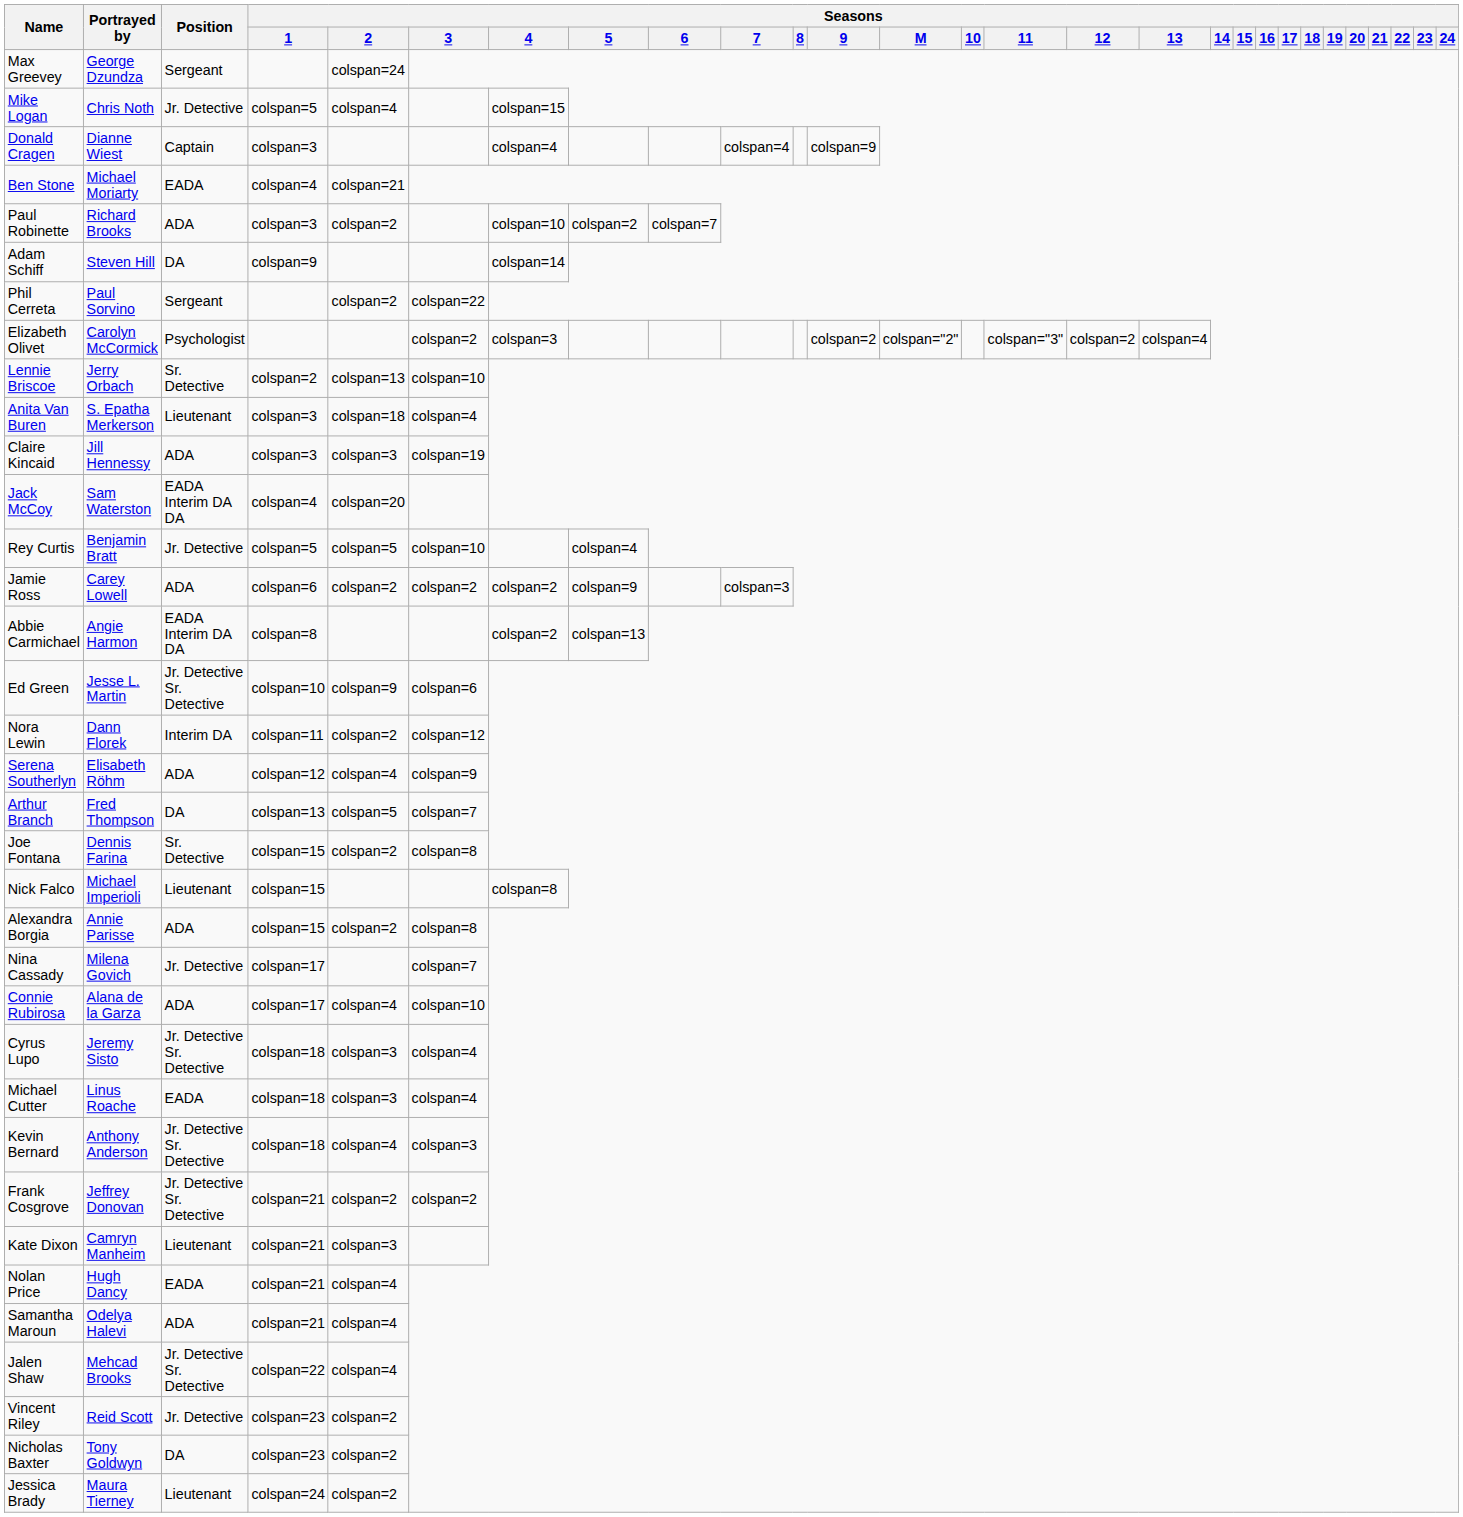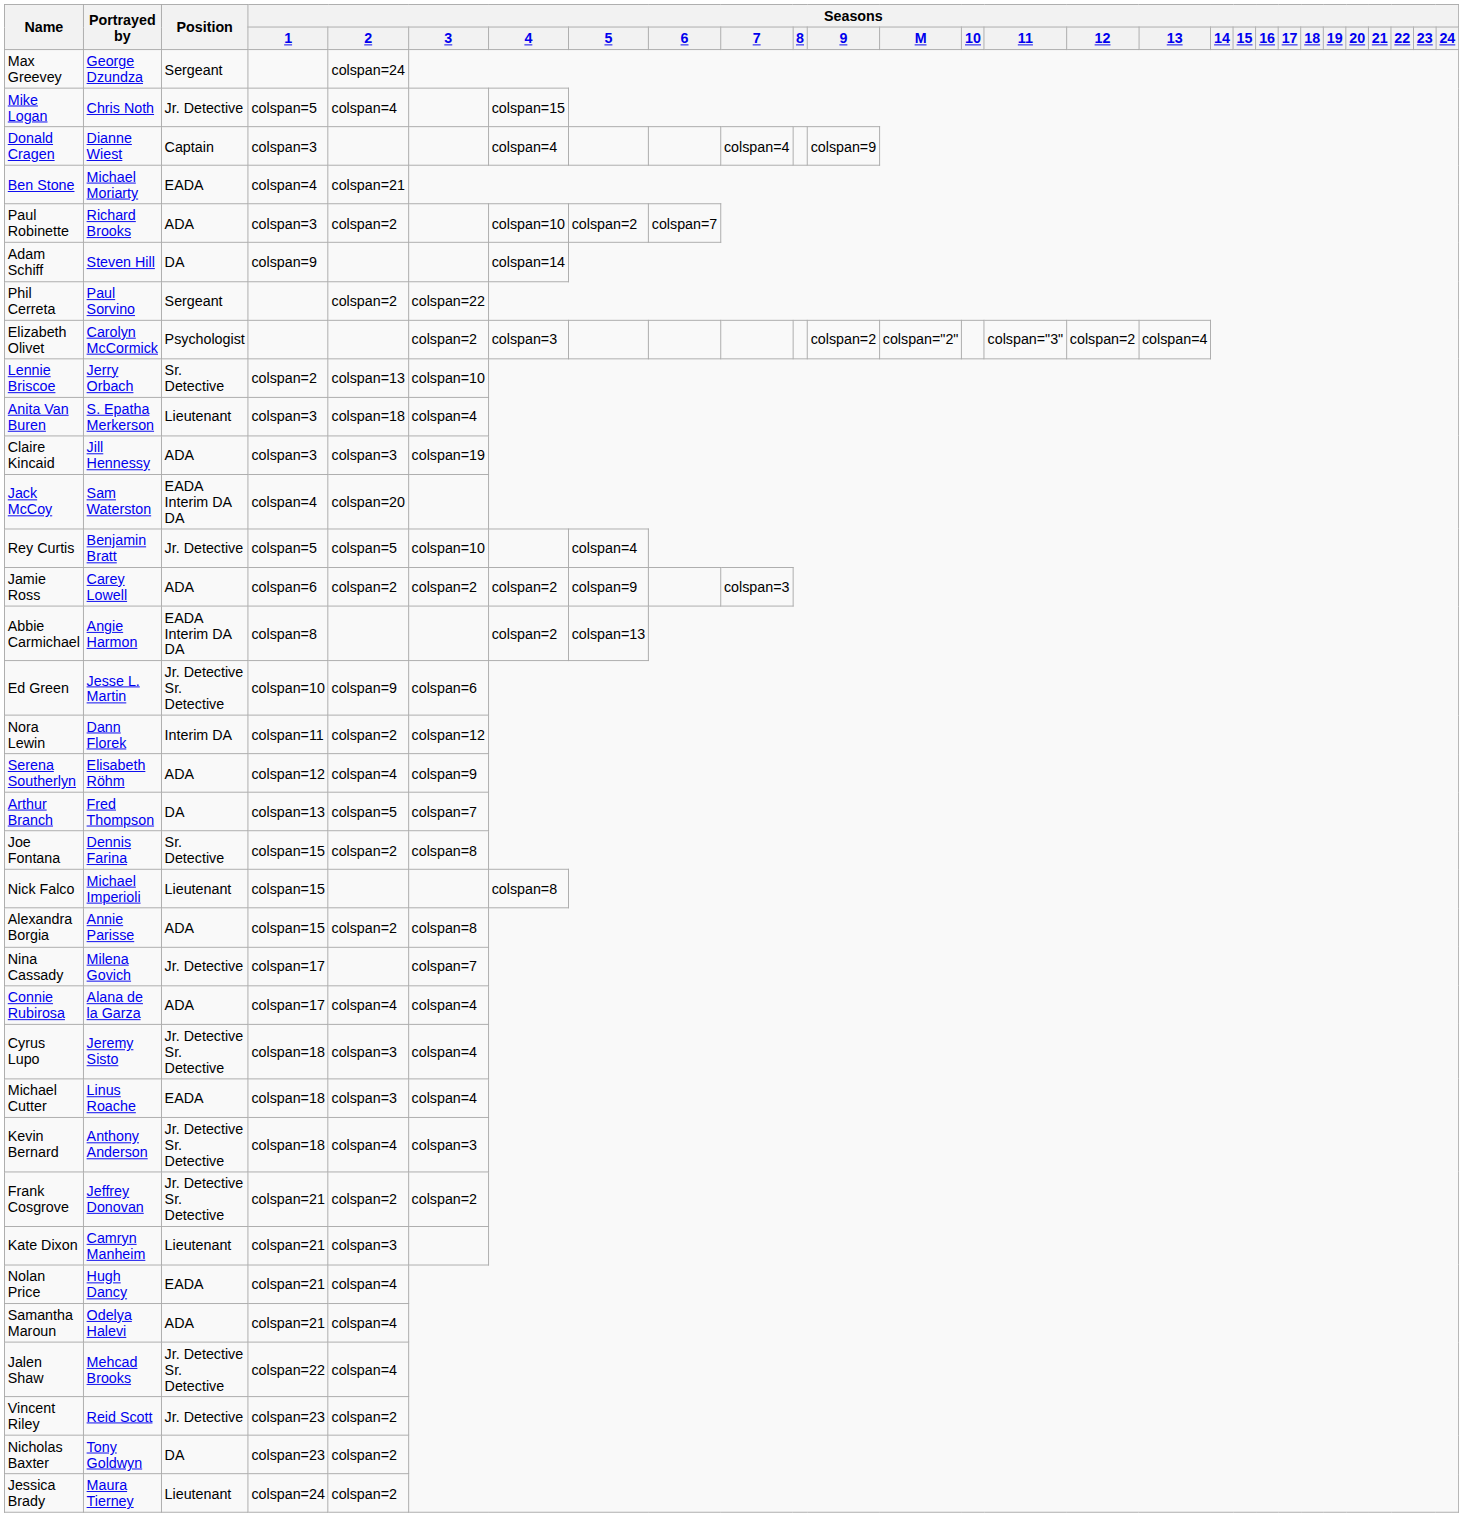(448, 1005) colspan=10 -> (444, 1005) colspan=4
